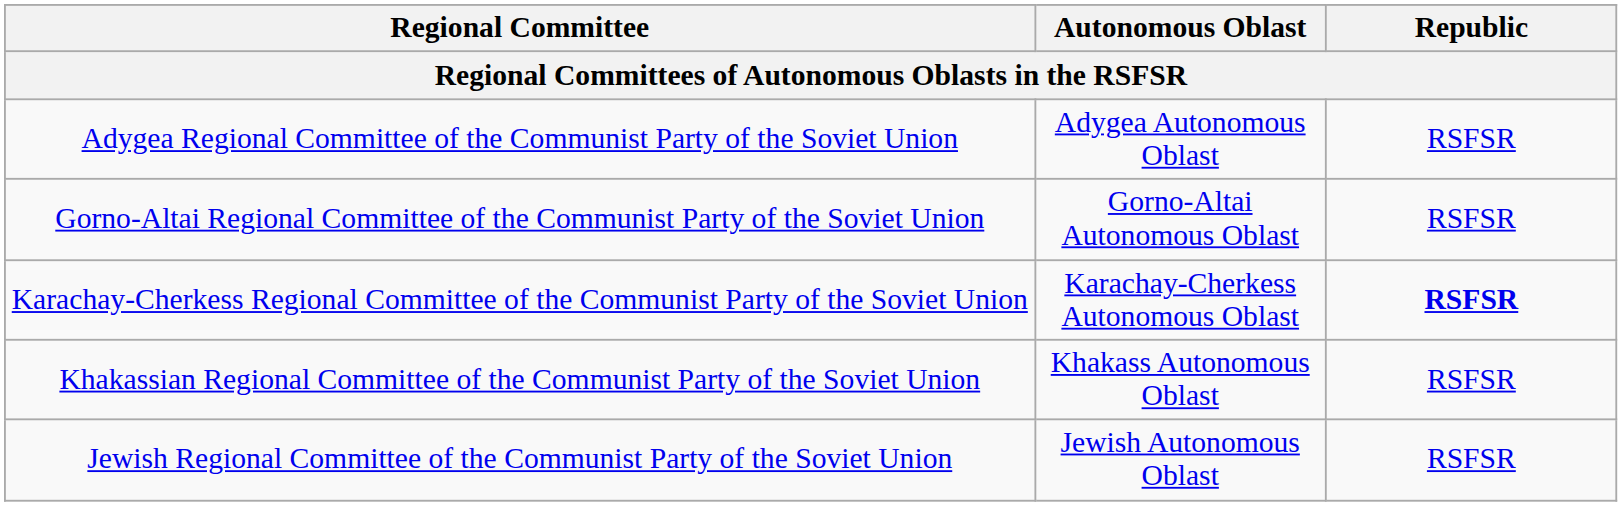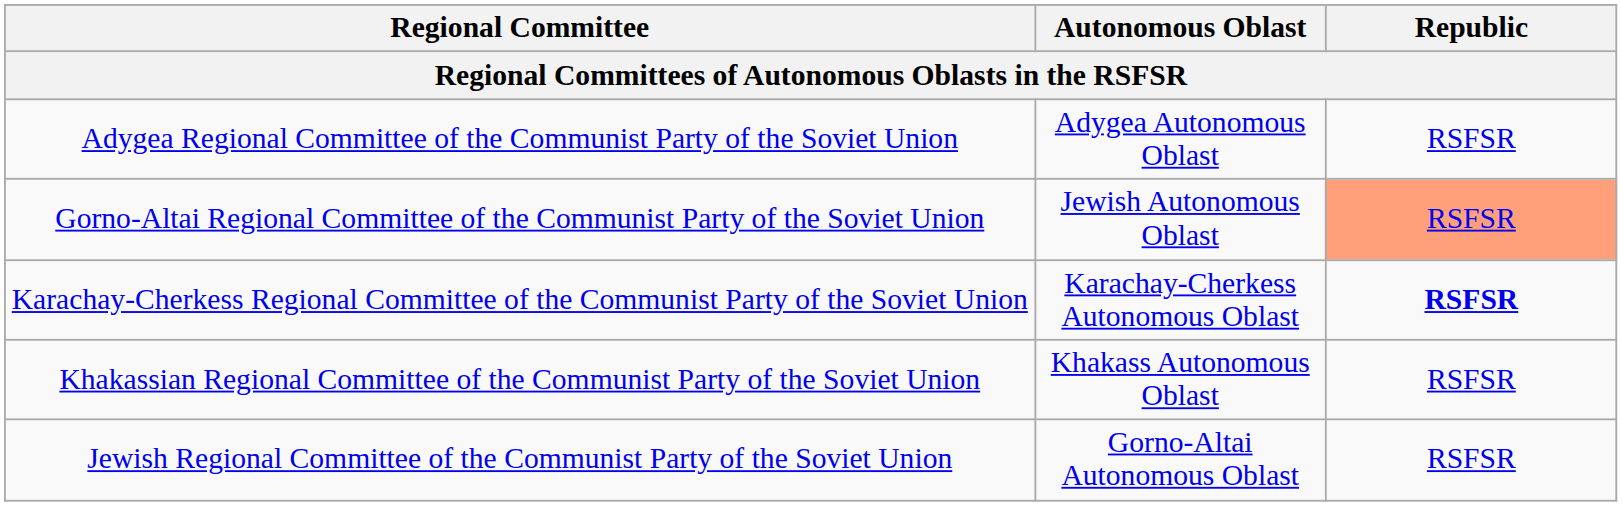(1180, 218) Gorno-Altai Autonomous Oblast -> (1180, 218) Jewish Autonomous Oblast
(1471, 218) no background -> (1471, 218) lightsalmon background
(1180, 459) Jewish Autonomous Oblast -> (1180, 459) Gorno-Altai Autonomous Oblast
